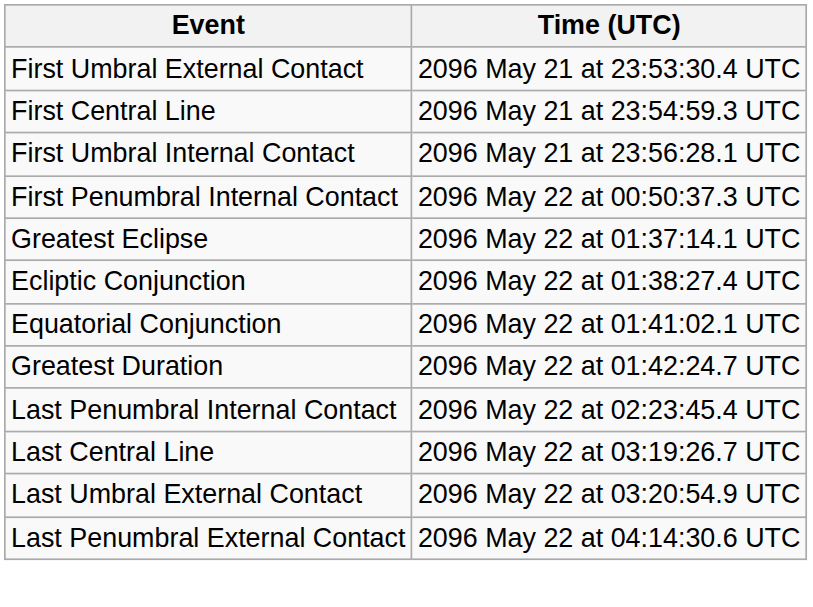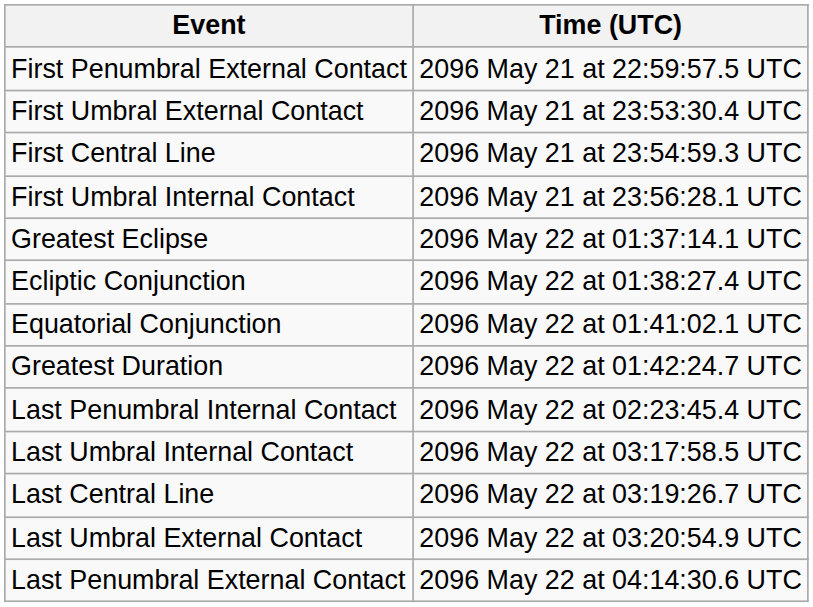+ row: (209, 68)
- row: (205, 196)
+ row: (182, 452)
